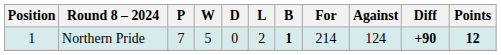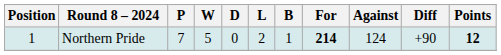(289, 38) bold -> (289, 38) normal
(326, 38) normal -> (326, 38) bold
(425, 38) bold -> (425, 38) normal
